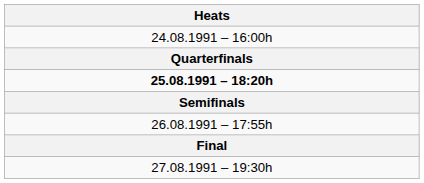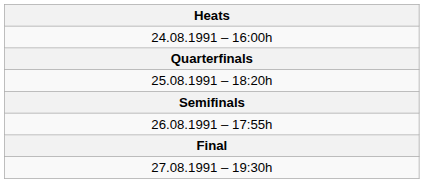(212, 80) bold -> (212, 80) normal
